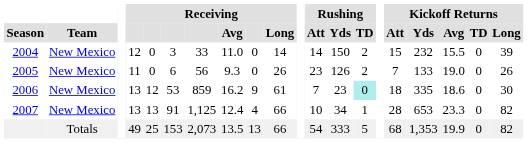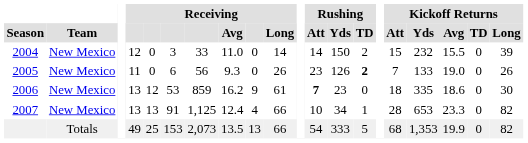(365, 71) normal -> (365, 71) bold
(316, 90) normal -> (316, 90) bold
(365, 90) paleturquoise background -> (365, 90) no background
